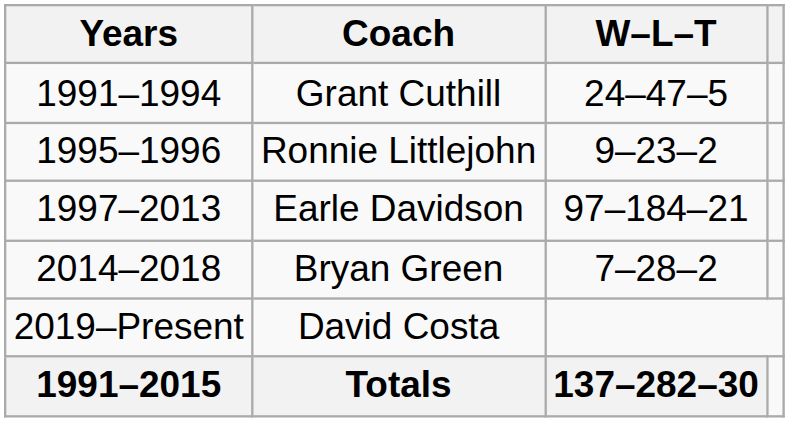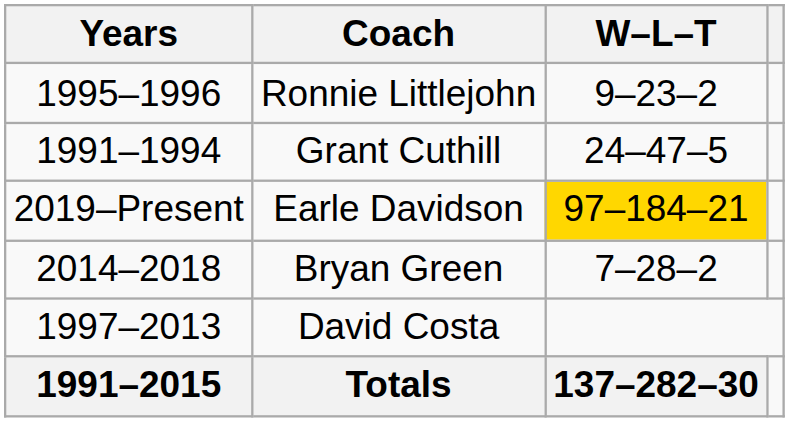rows swapped: (399, 92) <-> (399, 151)
(129, 209) 1997–2013 -> (129, 209) 2019–Present
(656, 209) no background -> (656, 209) gold background
(129, 326) 2019–Present -> (129, 326) 1997–2013
